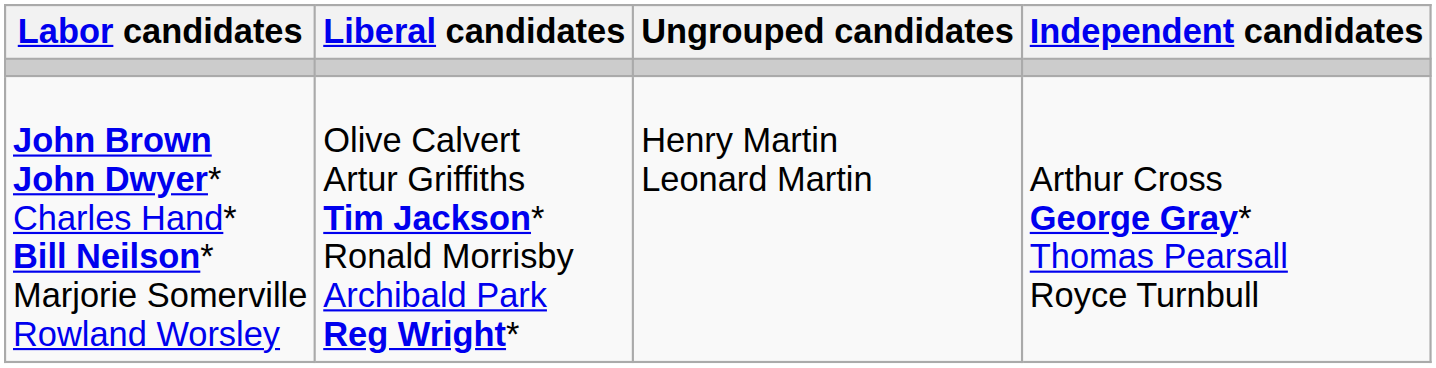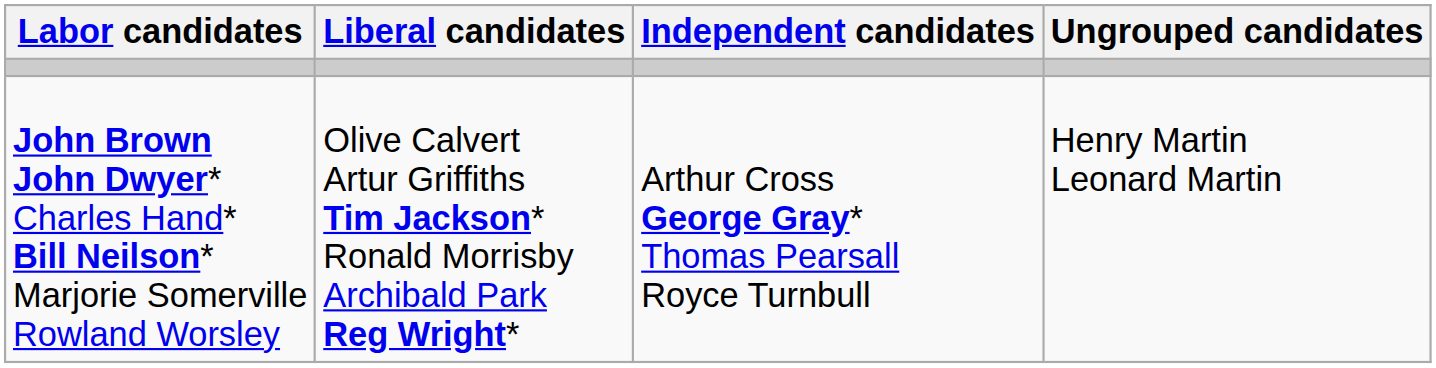columns swapped: (1227, 31) <-> (828, 31)
